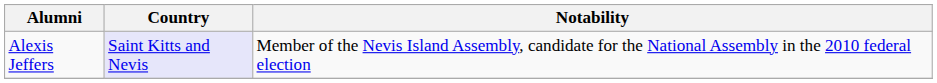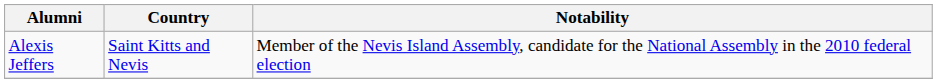(159, 54) lavender background -> (159, 54) no background
